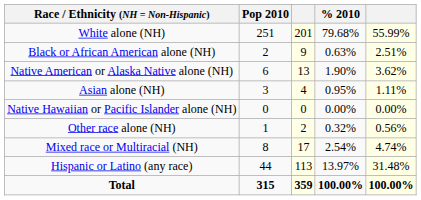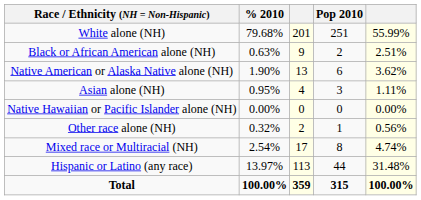columns swapped: (265, 14) <-> (340, 14)
